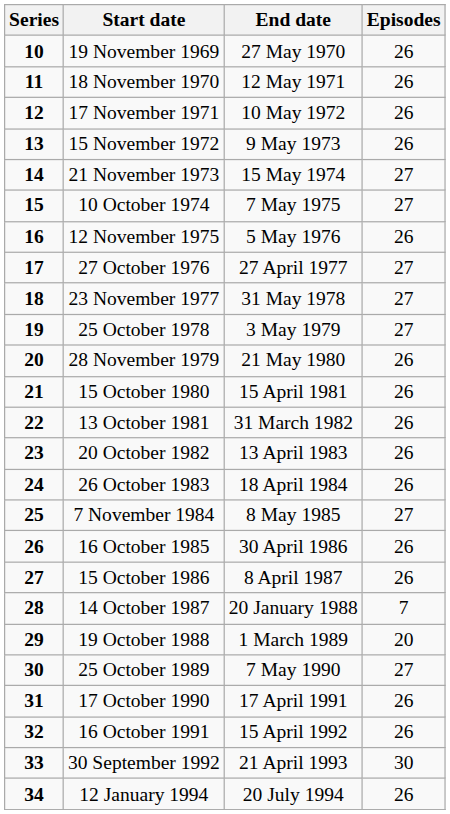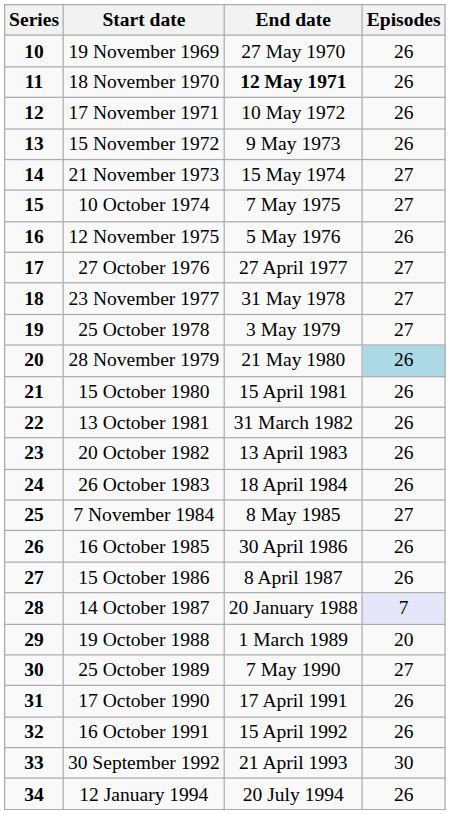(293, 81) normal -> (293, 81) bold
(404, 360) no background -> (404, 360) lightblue background
(404, 608) no background -> (404, 608) lavender background
